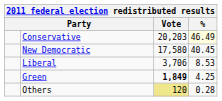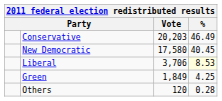(203, 37) lightyellow background -> (203, 37) no background
(205, 63) no background -> (205, 63) lightyellow background
(175, 77) bold -> (175, 77) normal
(180, 90) khaki background -> (180, 90) no background
